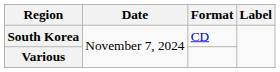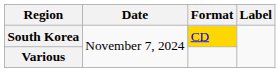(200, 36) no background -> (200, 36) gold background
